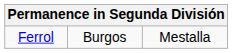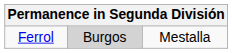(105, 37) no background -> (105, 37) lightgrey background
